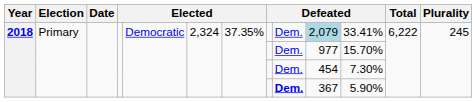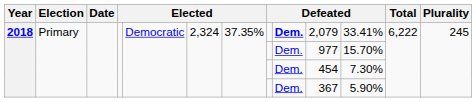(289, 32) normal -> (289, 32) bold
(323, 32) lightblue background -> (323, 32) no background
(289, 87) bold -> (289, 87) normal
